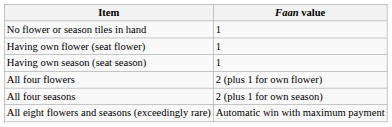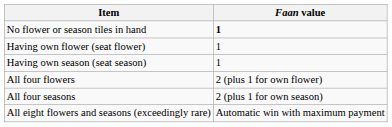(218, 29) normal -> (218, 29) bold
